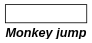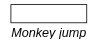(46, 32) bold -> (49, 32) normal
